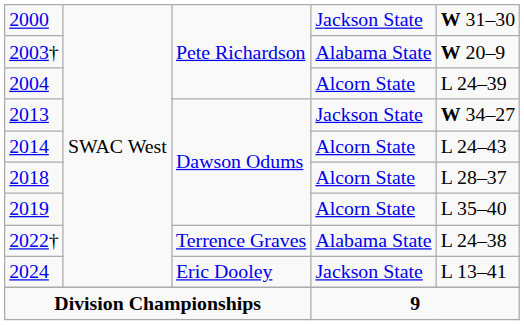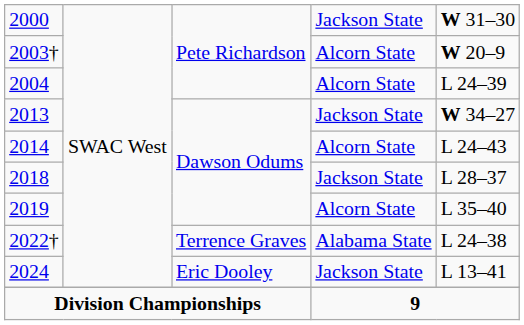(374, 51) Alabama State -> (365, 51) Alcorn State
(365, 177) Alcorn State -> (369, 177) Jackson State
